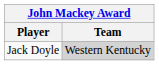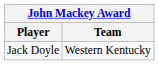(108, 50) lightgrey background -> (108, 50) no background
